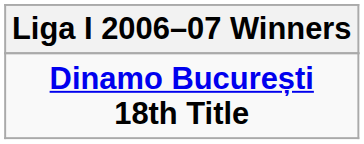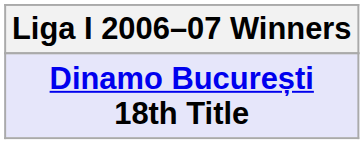(182, 95) no background -> (182, 95) lavender background
